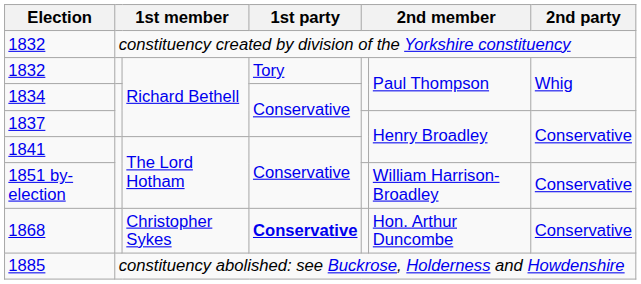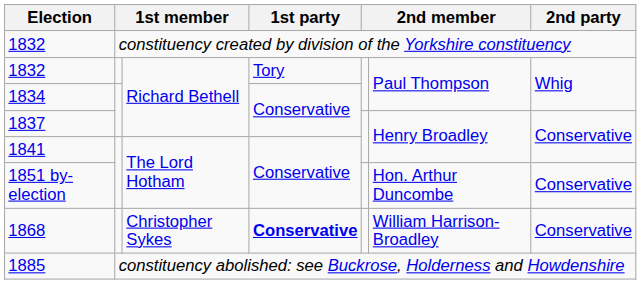(436, 185) William Harrison-Broadley -> (415, 185) Hon. Arthur Duncombe
(415, 230) Hon. Arthur Duncombe -> (436, 230) William Harrison-Broadley
